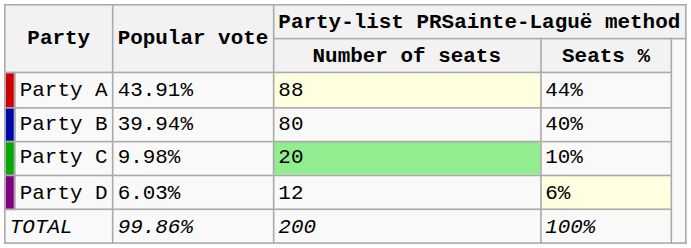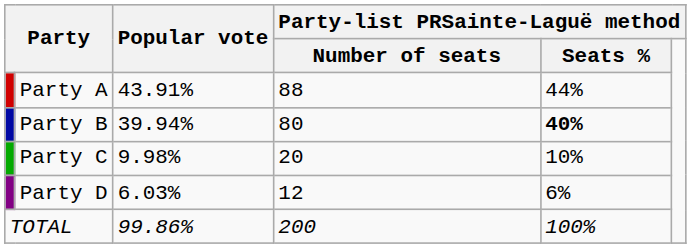(291, 90) lightyellow background -> (291, 90) no background
(564, 124) normal -> (564, 124) bold
(291, 158) lightgreen background -> (291, 158) no background
(558, 192) lightyellow background -> (558, 192) no background
